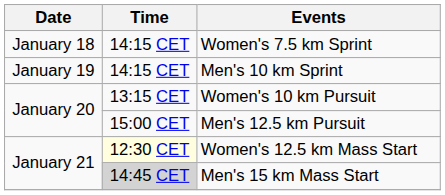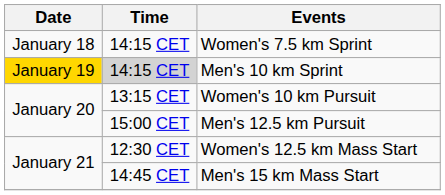(53, 70) no background -> (53, 70) gold background
(150, 70) no background -> (150, 70) lightgrey background
(150, 149) lightyellow background -> (150, 149) no background
(150, 176) lightgrey background -> (150, 176) no background
